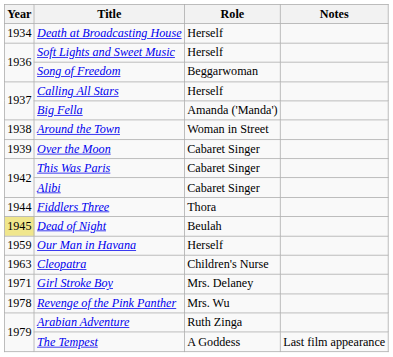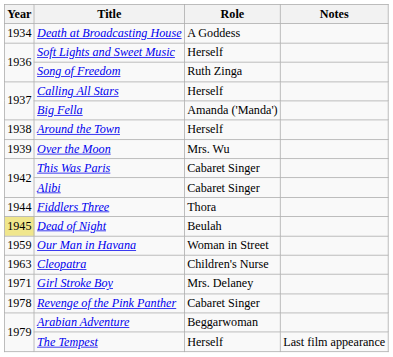(205, 33) Herself -> (214, 33) A Goddess
(223, 71) Beggarwoman -> (215, 71) Ruth Zinga
(228, 129) Woman in Street -> (205, 129) Herself
(223, 149) Cabaret Singer -> (208, 149) Mrs. Wu
(205, 245) Herself -> (228, 245) Woman in Street
(208, 303) Mrs. Wu -> (223, 303) Cabaret Singer
(215, 322) Ruth Zinga -> (223, 322) Beggarwoman
(214, 341) A Goddess -> (205, 341) Herself
